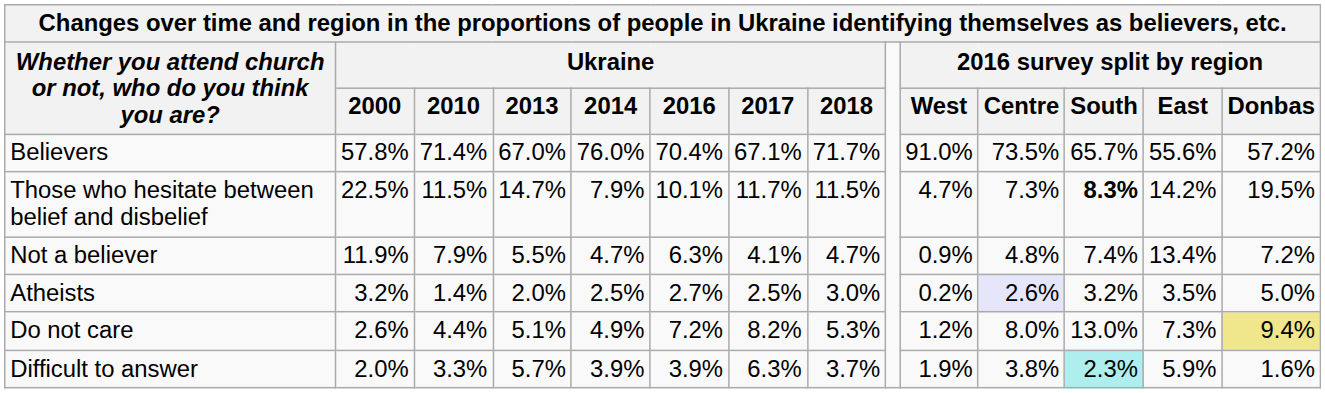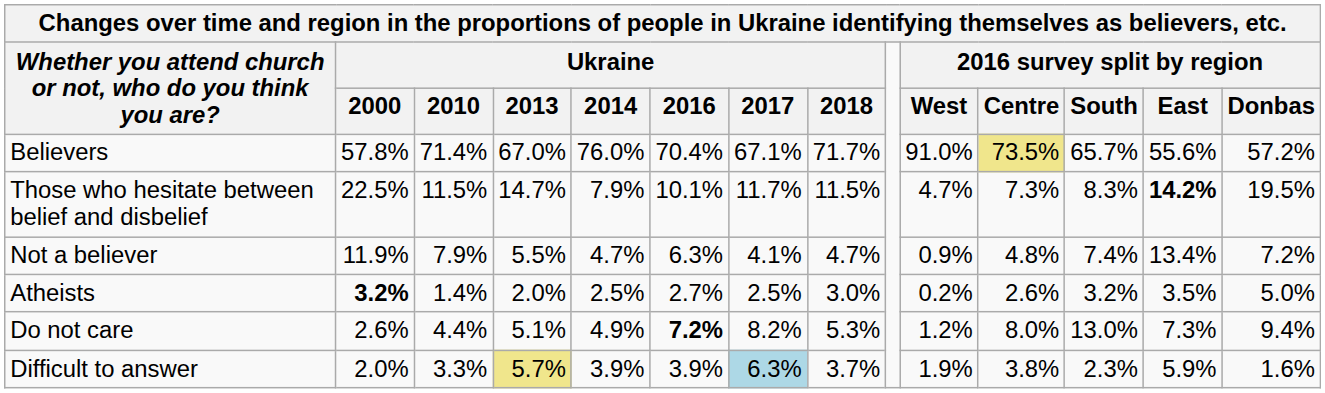(1026, 152) no background -> (1026, 152) khaki background
(1111, 190) bold -> (1111, 190) normal
(1183, 190) normal -> (1183, 190) bold
(381, 292) normal -> (381, 292) bold
(1032, 292) lavender background -> (1032, 292) no background
(696, 330) normal -> (696, 330) bold
(1288, 330) khaki background -> (1288, 330) no background
(539, 368) no background -> (539, 368) khaki background
(774, 368) no background -> (774, 368) lightblue background
(1111, 368) paleturquoise background -> (1111, 368) no background
